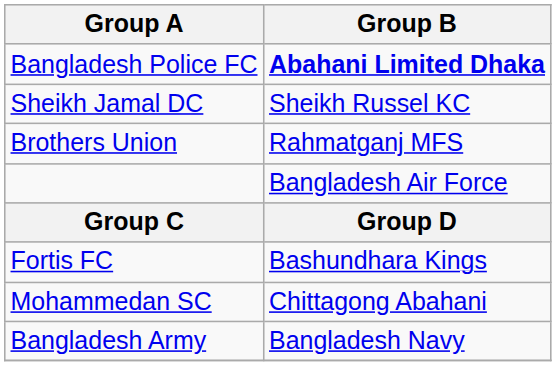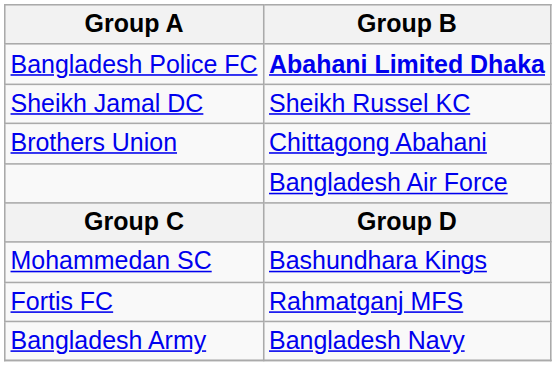(366, 143) Rahmatganj MFS -> (378, 143) Chittagong Abahani
(62, 261) Fortis FC -> (111, 261) Mohammedan SC
(111, 301) Mohammedan SC -> (62, 301) Fortis FC
(378, 301) Chittagong Abahani -> (366, 301) Rahmatganj MFS
